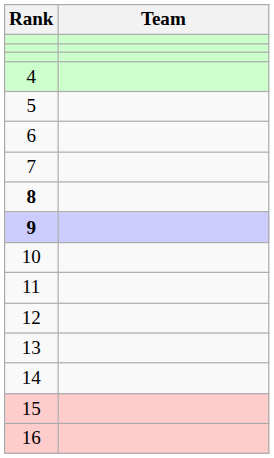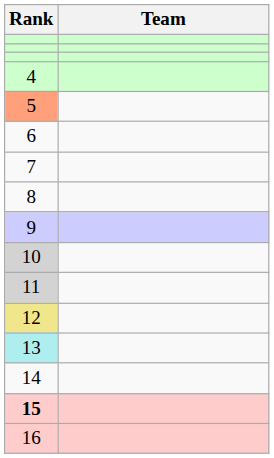(31, 106) no background -> (31, 106) lightsalmon background
(31, 196) bold -> (31, 196) normal
(31, 227) bold -> (31, 227) normal
(31, 257) no background -> (31, 257) lightgrey background
(31, 287) no background -> (31, 287) lightgrey background
(31, 317) no background -> (31, 317) khaki background
(31, 347) no background -> (31, 347) paleturquoise background
(31, 408) normal -> (31, 408) bold
